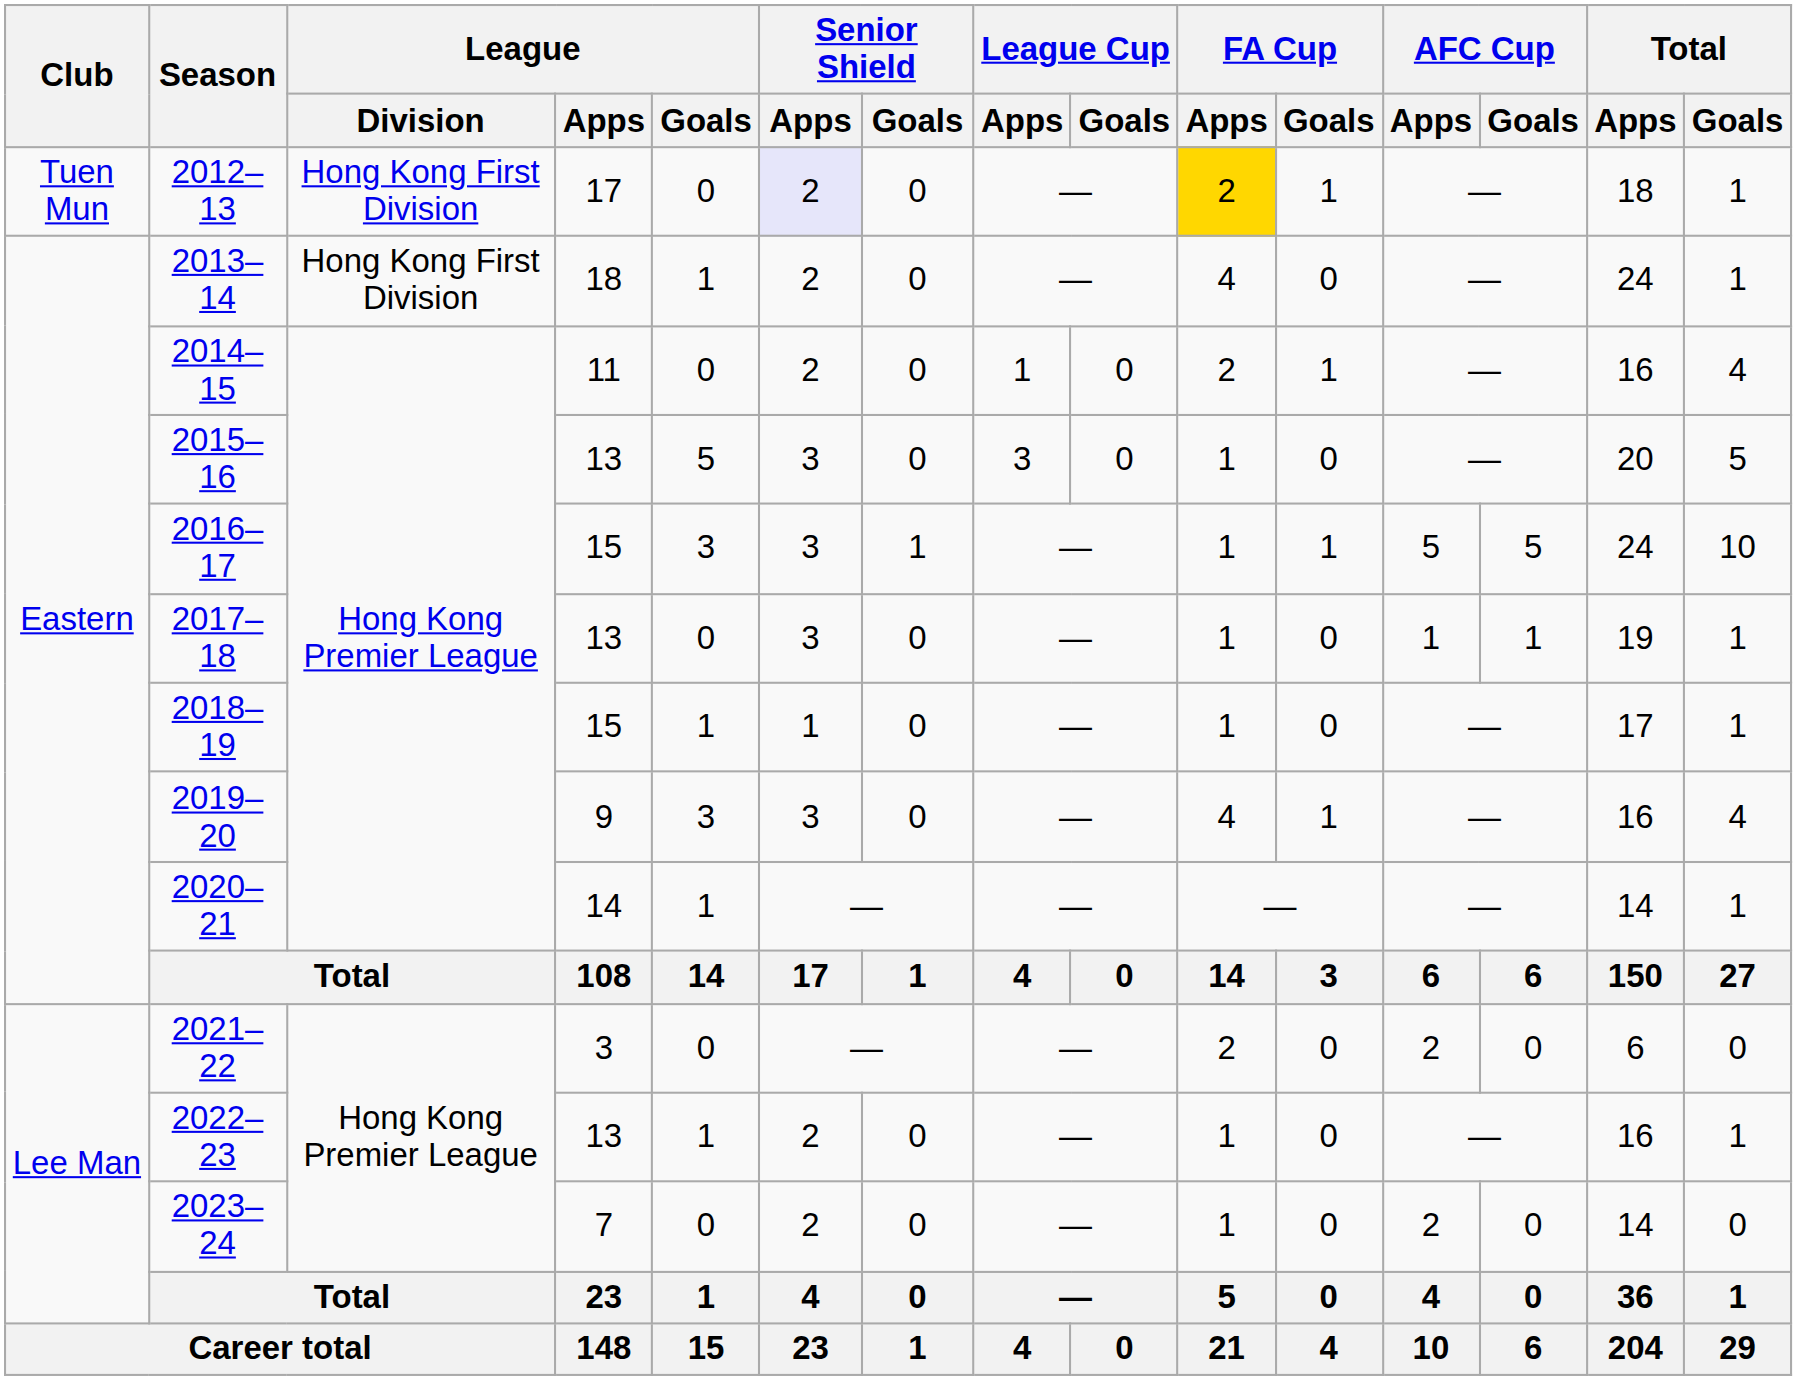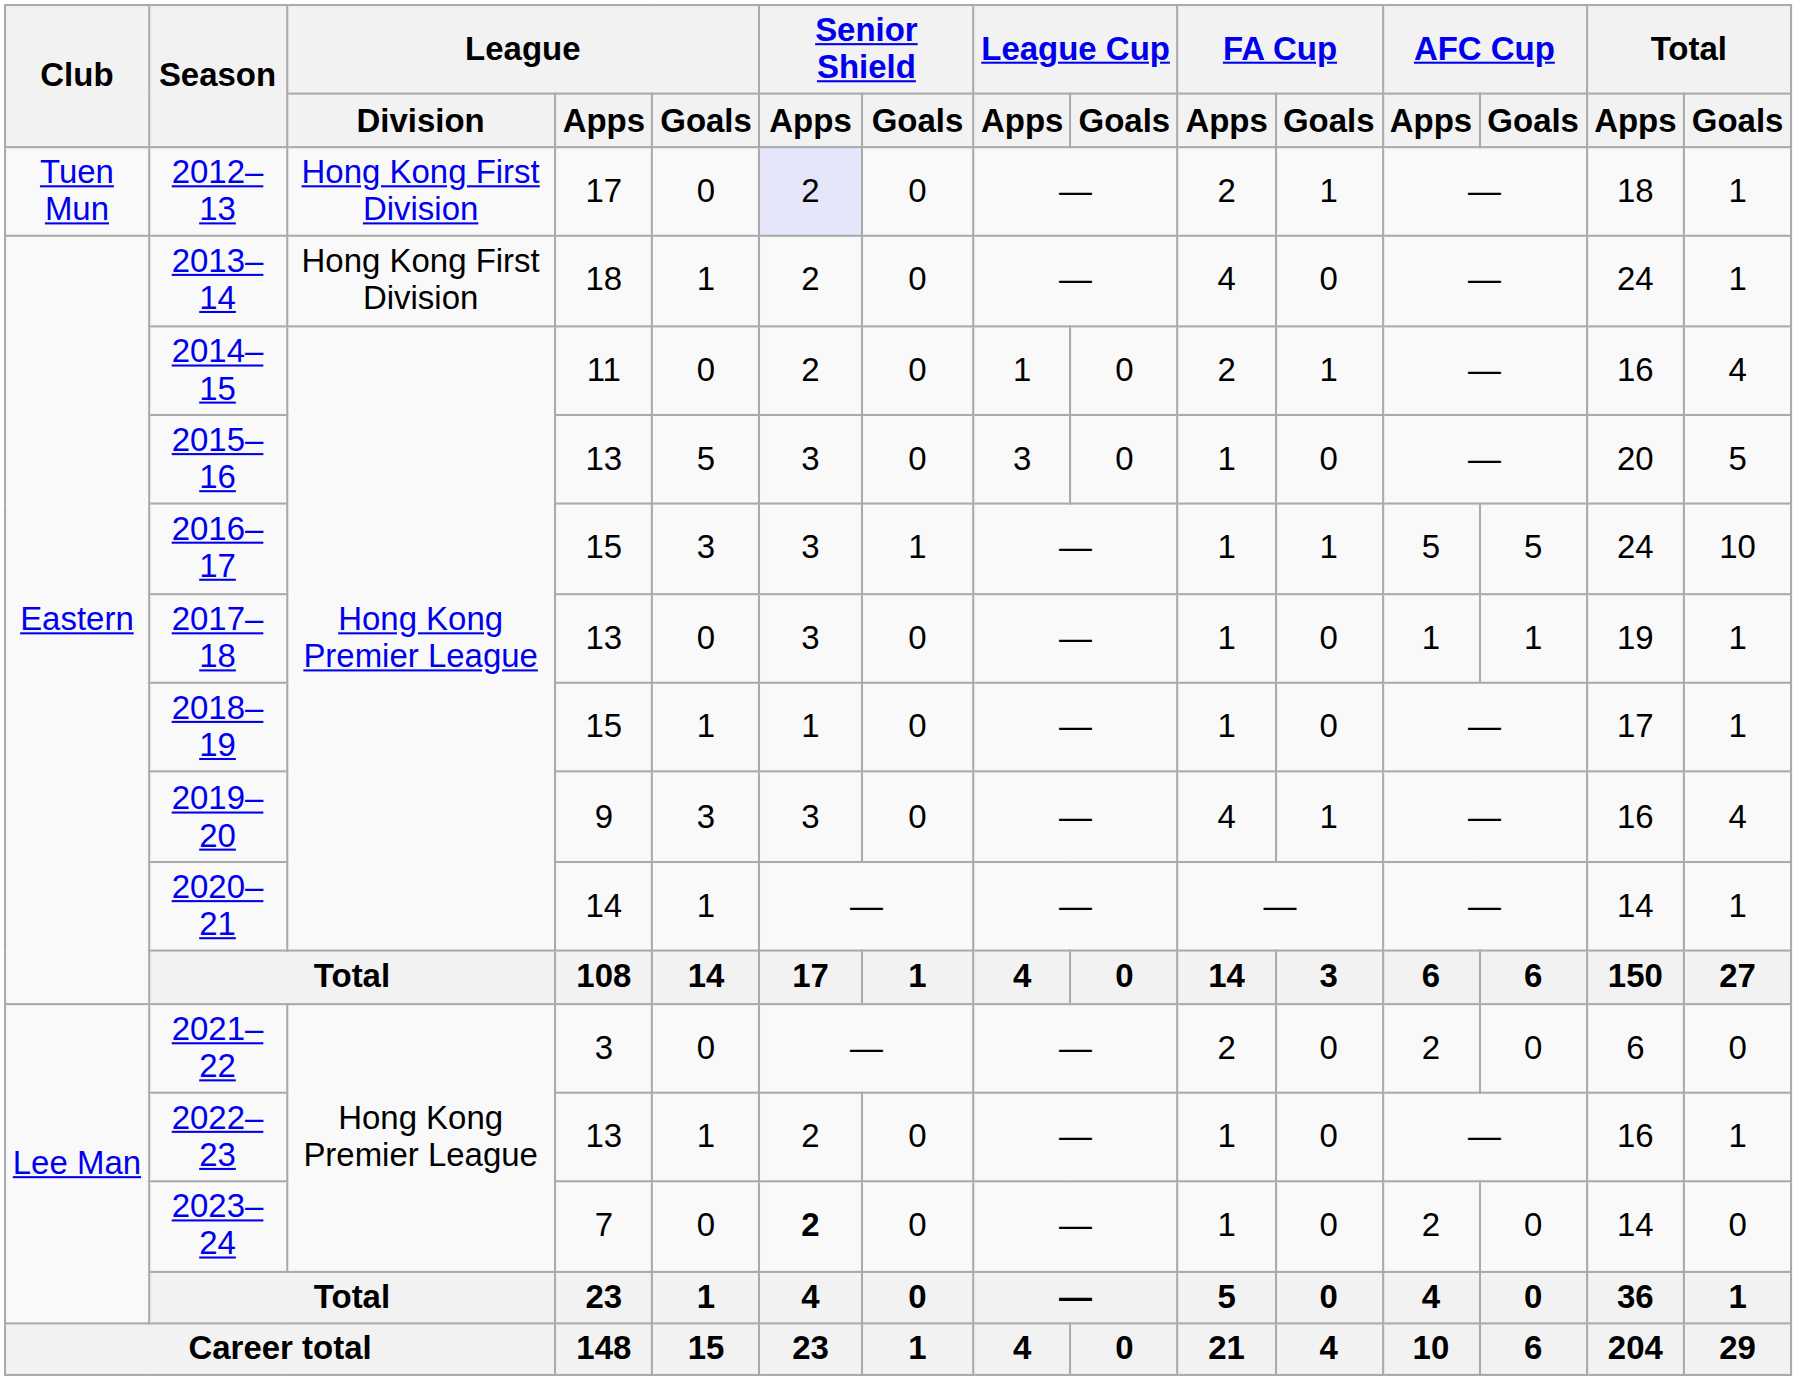(1227, 190) gold background -> (1227, 190) no background
(811, 1225) normal -> (811, 1225) bold
